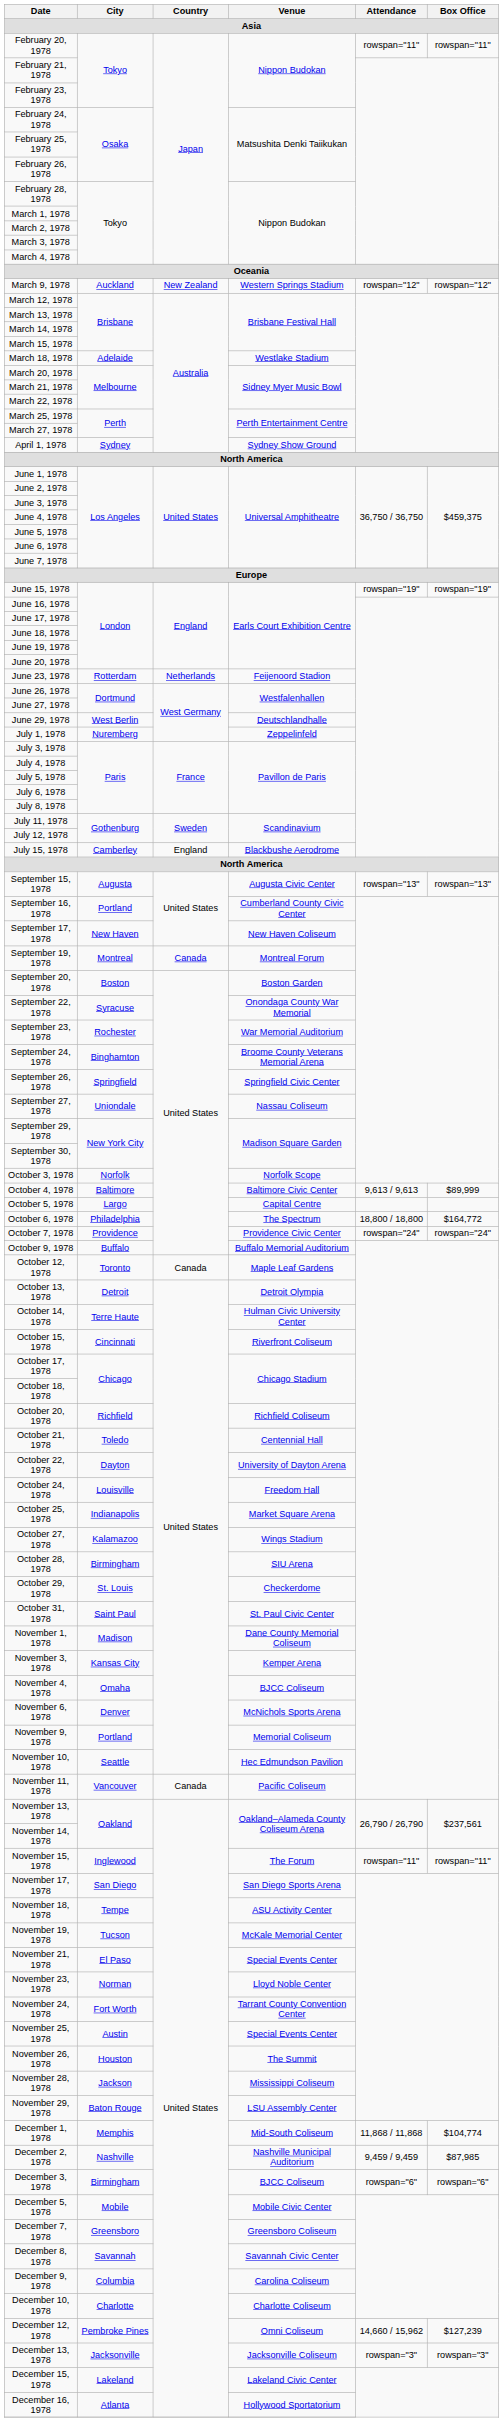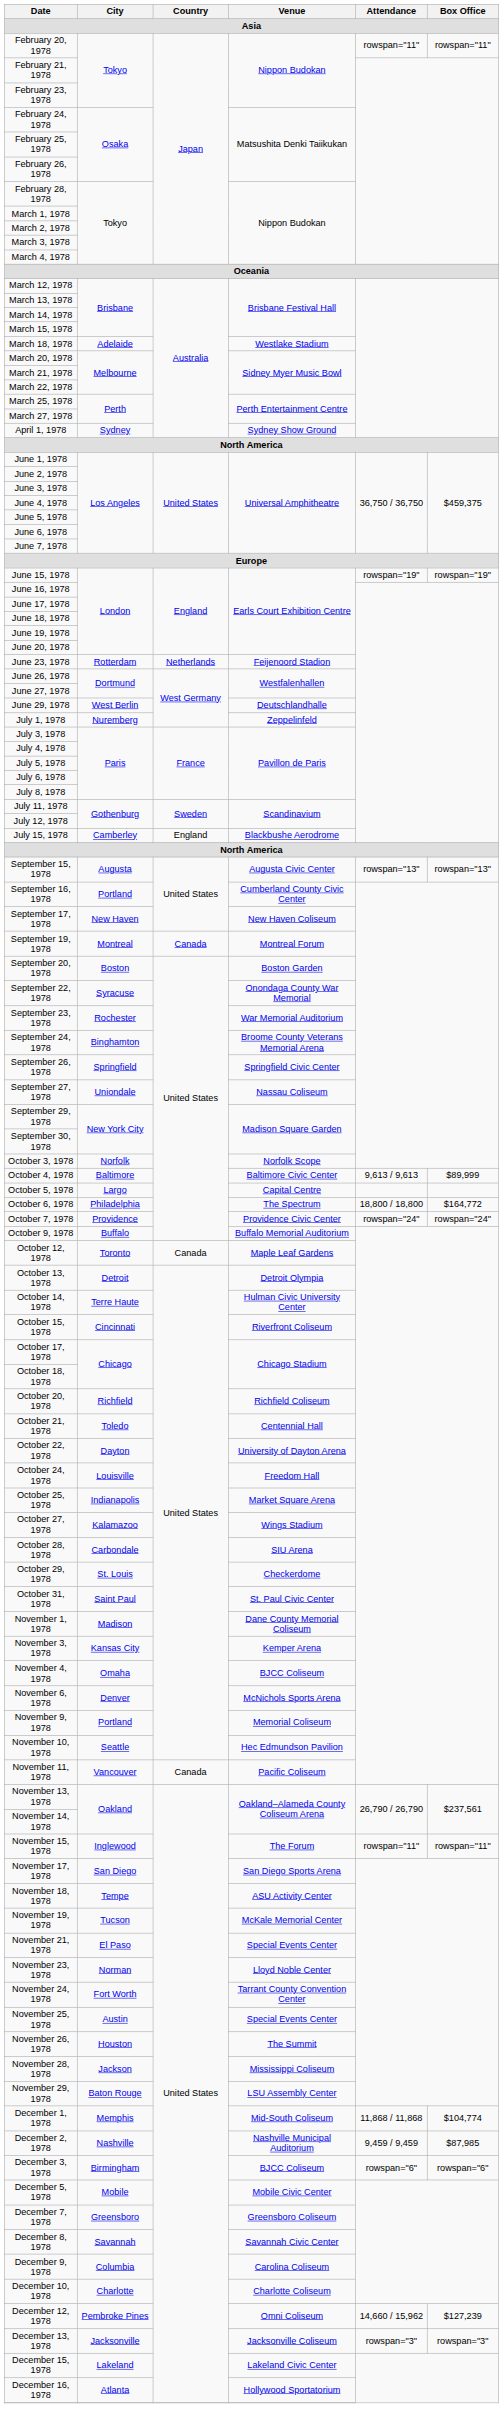- row: (41, 286)
(115, 1564) Birmingham -> (115, 1549) Carbondale
